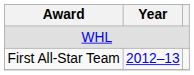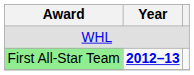(64, 59) no background -> (64, 59) lightgreen background
(153, 59) normal -> (153, 59) bold
